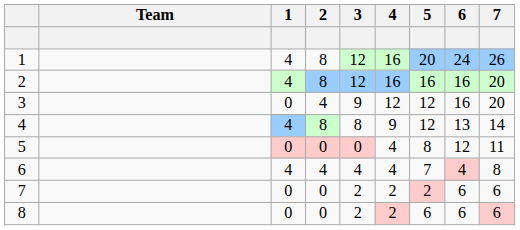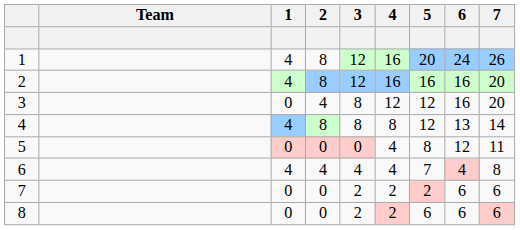(358, 103) 9 -> (358, 103) 8
(392, 125) 9 -> (392, 125) 8
